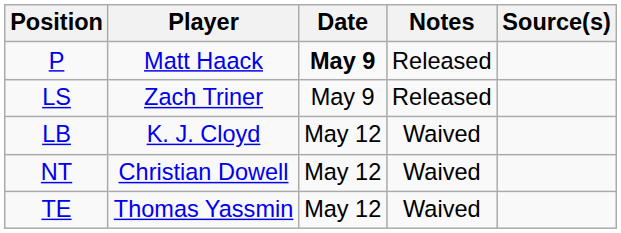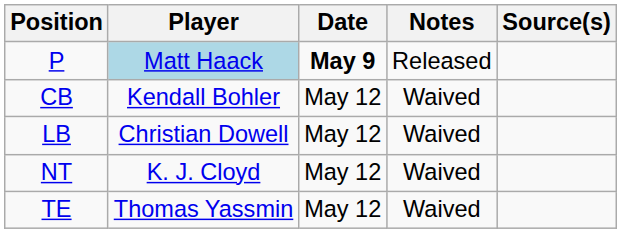(204, 60) no background -> (204, 60) lightblue background
- row: (57, 97)
+ row: (57, 97)
(204, 135) K. J. Cloyd -> (204, 135) Christian Dowell
(204, 172) Christian Dowell -> (204, 172) K. J. Cloyd
